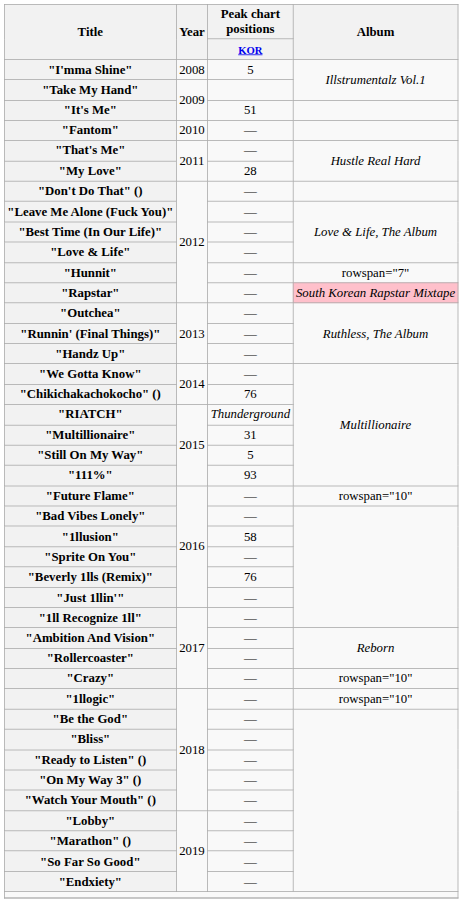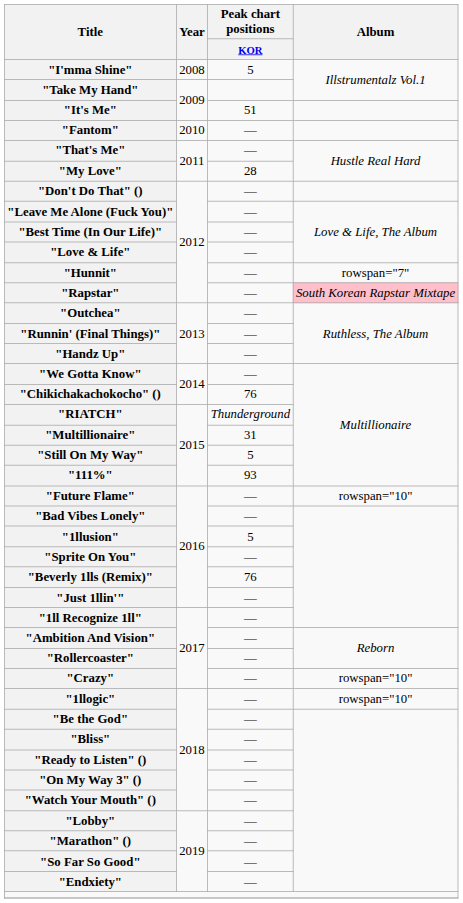(250, 536) 58 -> (250, 536) 5
